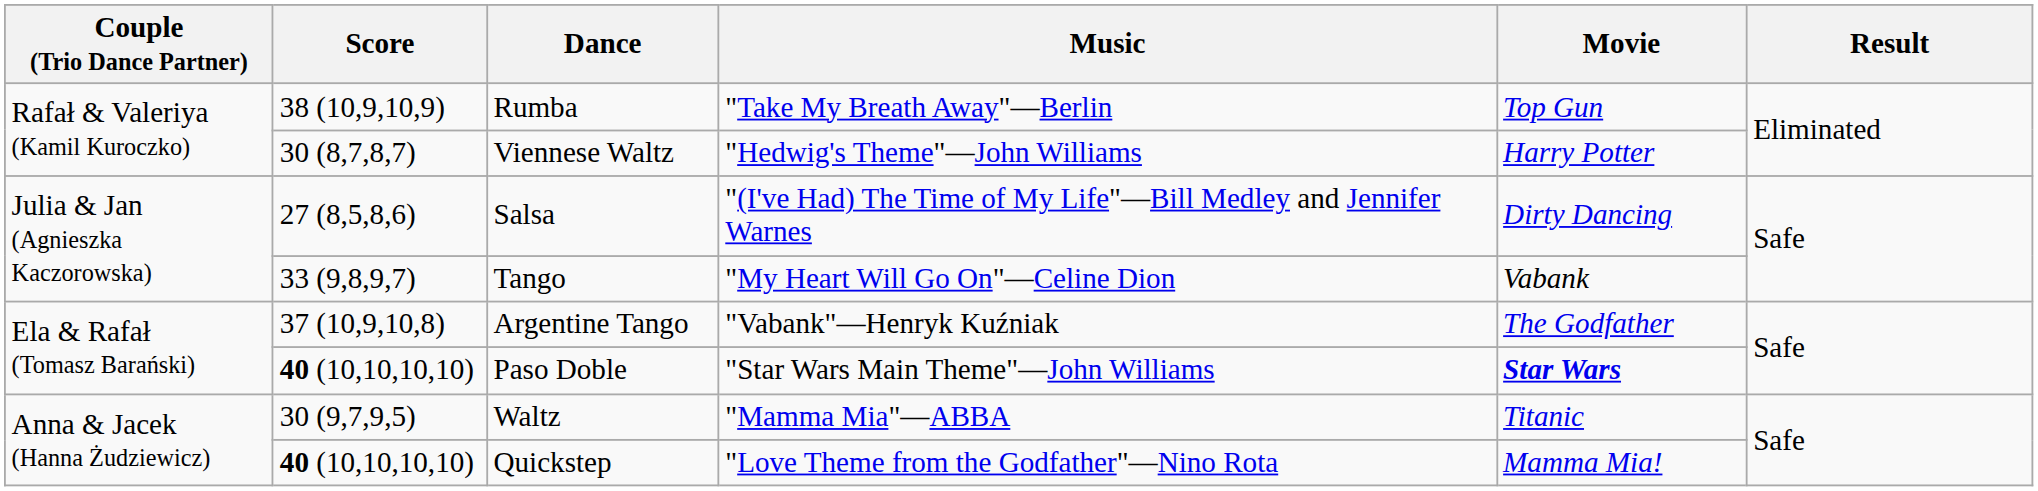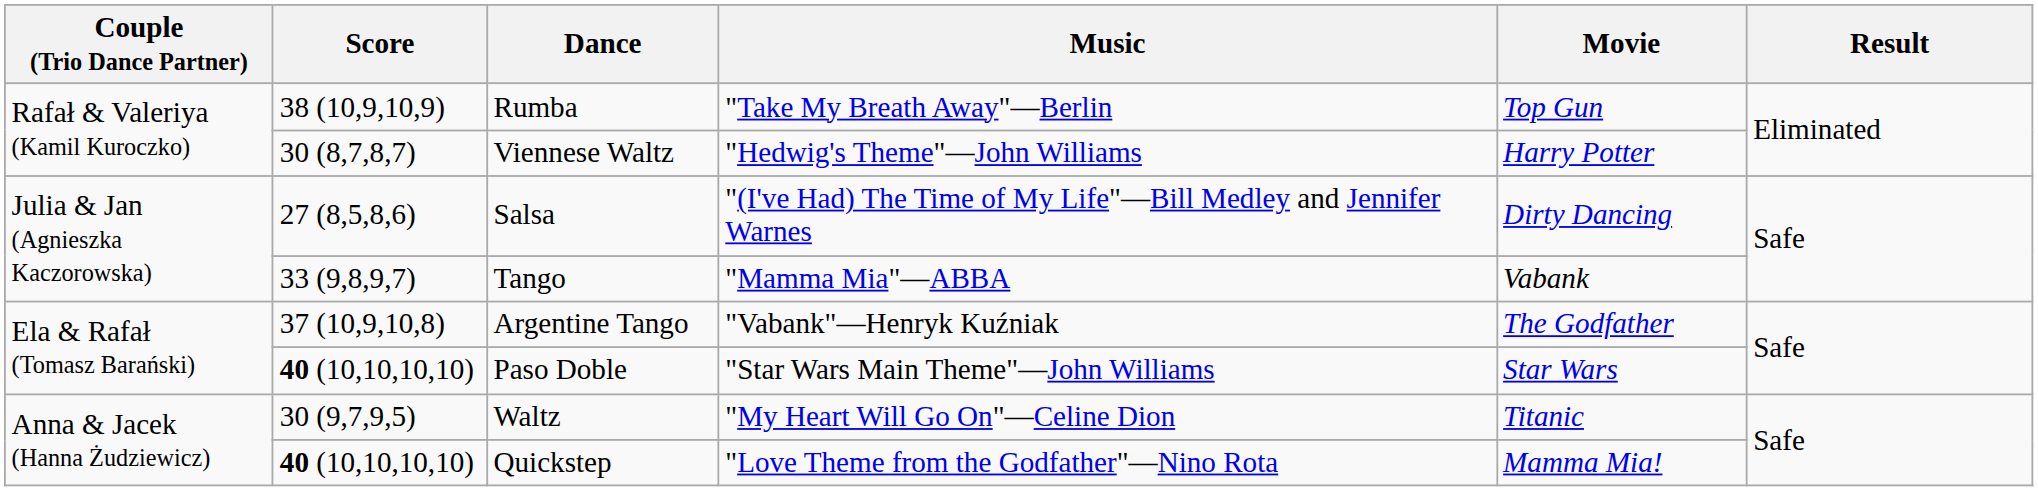(950, 277) "My Heart Will Go On"—Celine Dion -> (868, 277) "Mamma Mia"—ABBA
(1562, 370) bold -> (1560, 370) normal
(868, 416) "Mamma Mia"—ABBA -> (950, 416) "My Heart Will Go On"—Celine Dion
